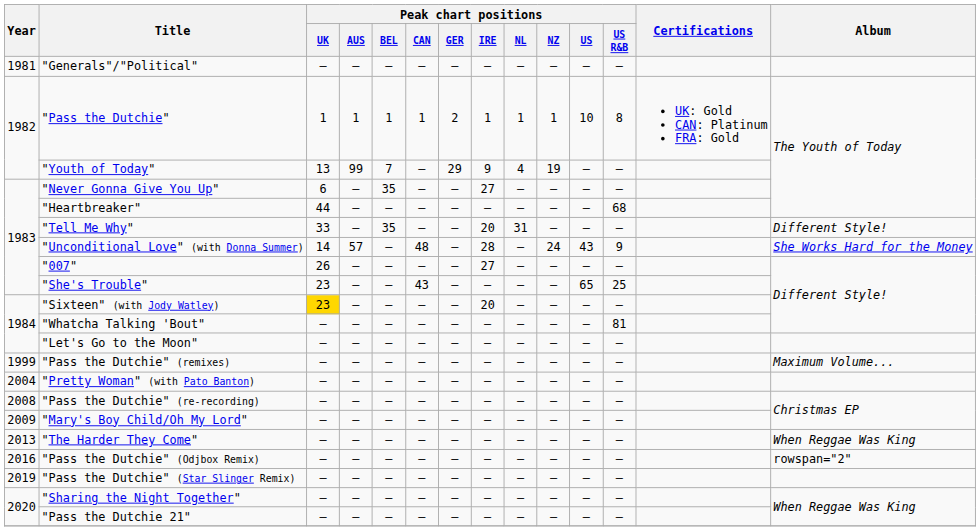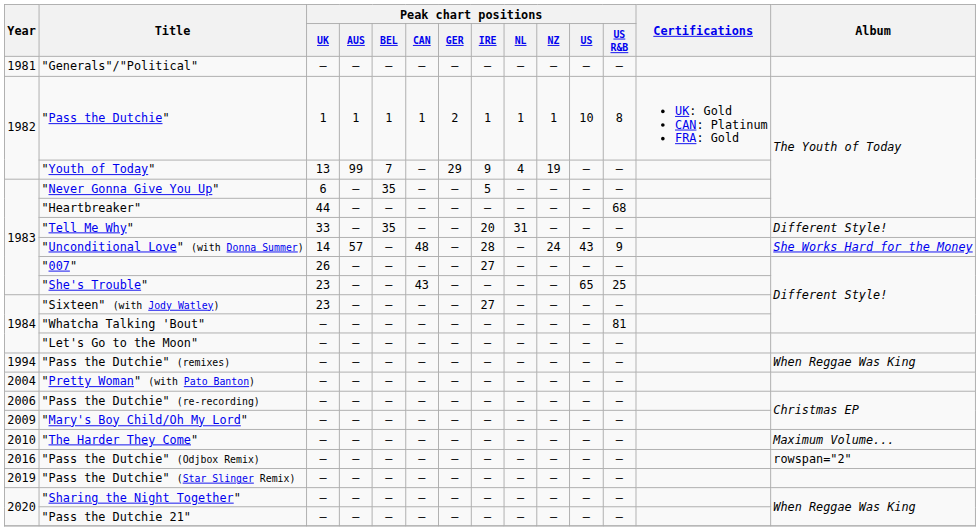(488, 189) 27 -> (488, 189) 5
(323, 304) gold background -> (323, 304) no background
(488, 304) 20 -> (488, 304) 27
(22, 362) 1999 -> (22, 362) 1994
(834, 362) Maximum Volume... -> (845, 362) When Reggae Was King
(22, 401) 2008 -> (22, 401) 2006
(22, 439) 2013 -> (22, 439) 2010
(845, 439) When Reggae Was King -> (834, 439) Maximum Volume...
